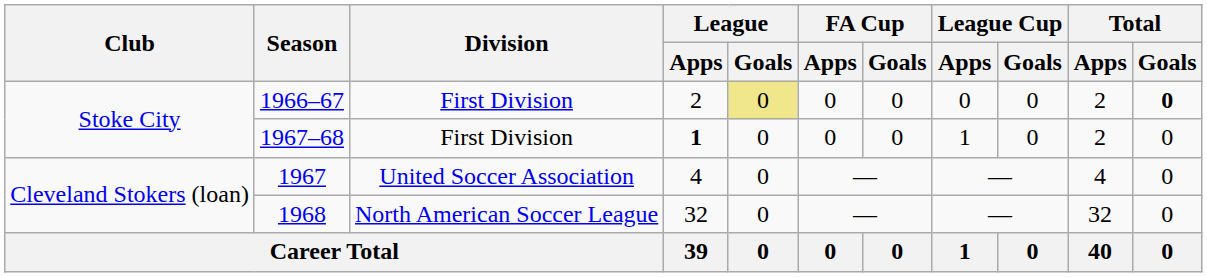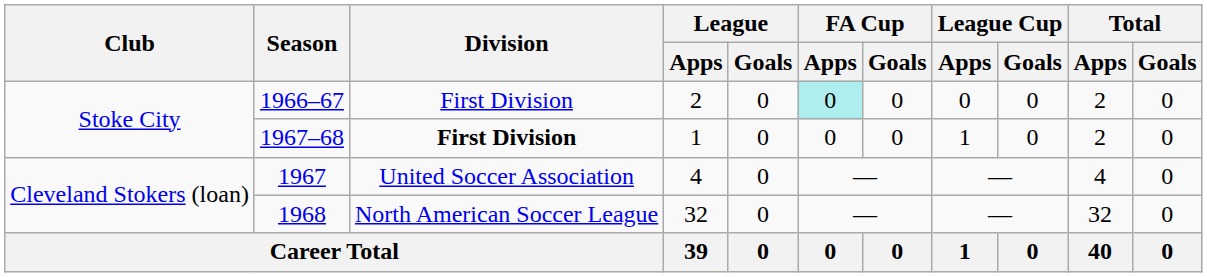(763, 99) khaki background -> (763, 99) no background
(830, 99) no background -> (830, 99) paleturquoise background
(1167, 99) bold -> (1167, 99) normal
(507, 137) normal -> (507, 137) bold
(696, 137) bold -> (696, 137) normal
